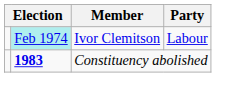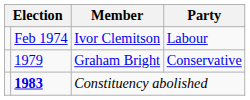(41, 38) paleturquoise background -> (41, 38) no background
+ row: (117, 60)
